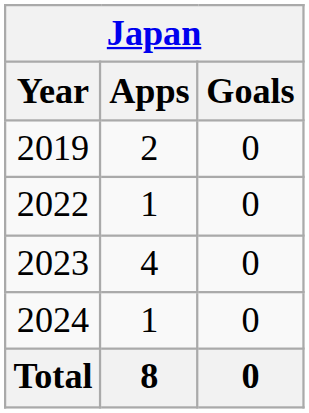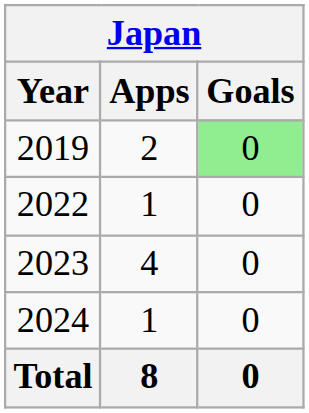(250, 147) no background -> (250, 147) lightgreen background
